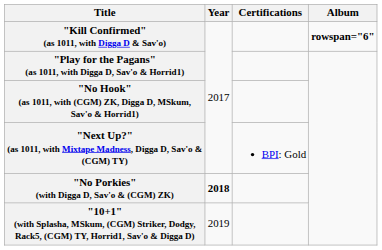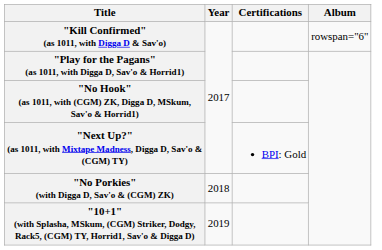(343, 36) bold -> (340, 36) normal
(219, 188) bold -> (219, 188) normal
